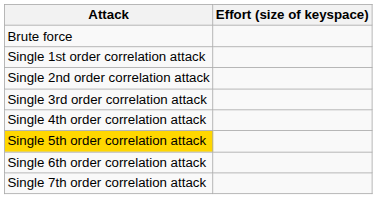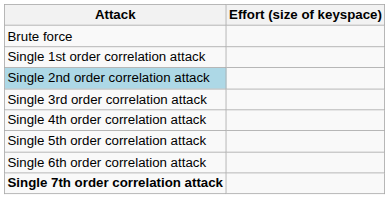(109, 78) no background -> (109, 78) lightblue background
(107, 141) gold background -> (107, 141) no background
(107, 183) normal -> (115, 183) bold
